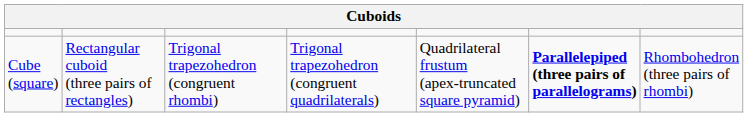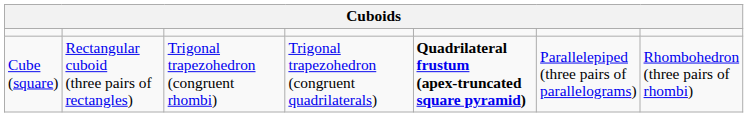(470, 74) normal -> (471, 74) bold
(584, 74) bold -> (588, 74) normal
